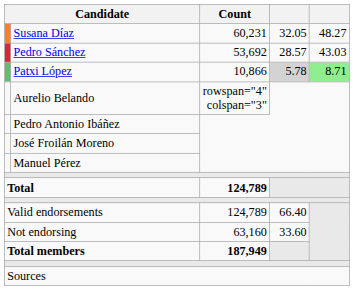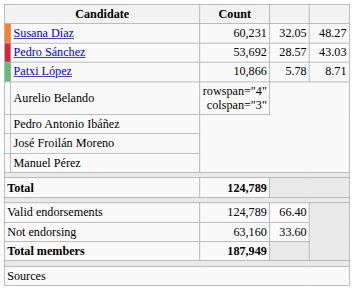(296, 71) lightgrey background -> (296, 71) no background
(336, 71) lightgreen background -> (336, 71) no background
